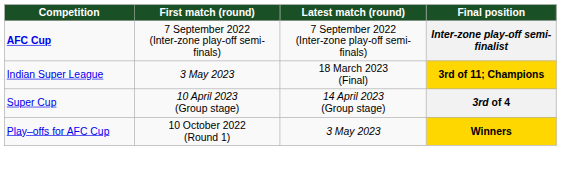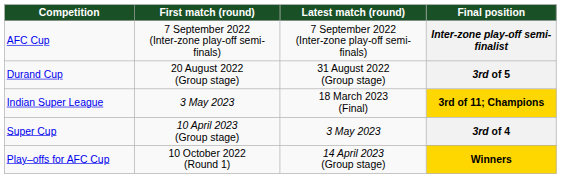(29, 40) bold -> (28, 40) normal
+ row: (491, 74)
(353, 103) 14 April 2023 (Group stage) -> (353, 131) 3 May 2023
(353, 131) 3 May 2023 -> (353, 159) 14 April 2023 (Group stage)
